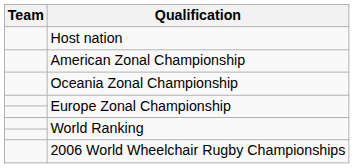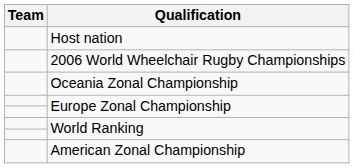(148, 60) American Zonal Championship -> (198, 60) 2006 World Wheelchair Rugby Championships
(198, 151) 2006 World Wheelchair Rugby Championships -> (148, 151) American Zonal Championship
